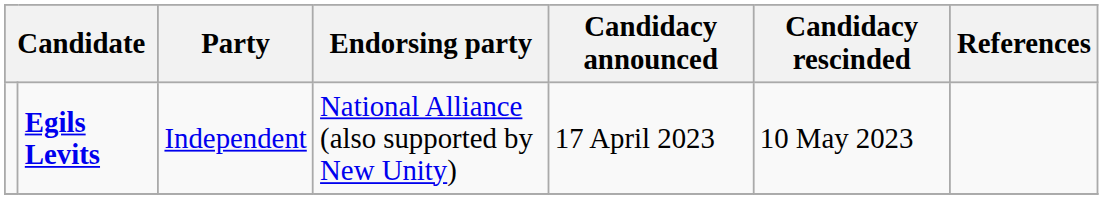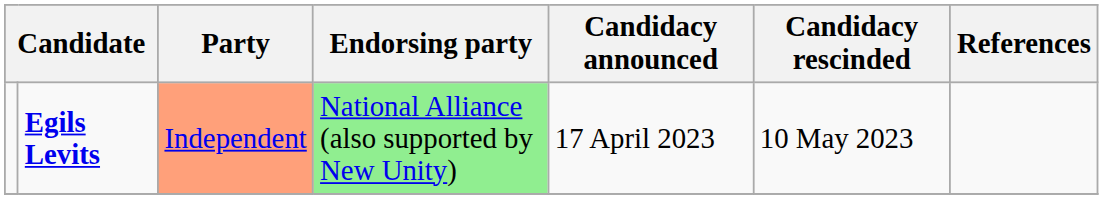(236, 137) no background -> (236, 137) lightsalmon background
(426, 137) no background -> (426, 137) lightgreen background
